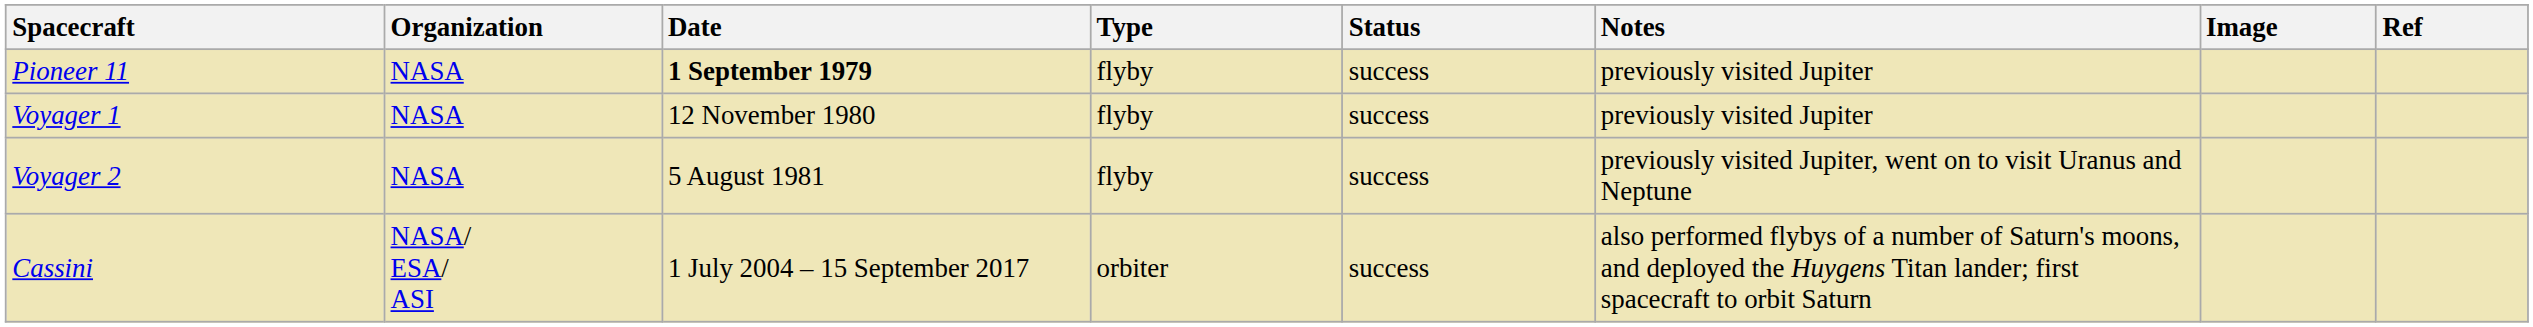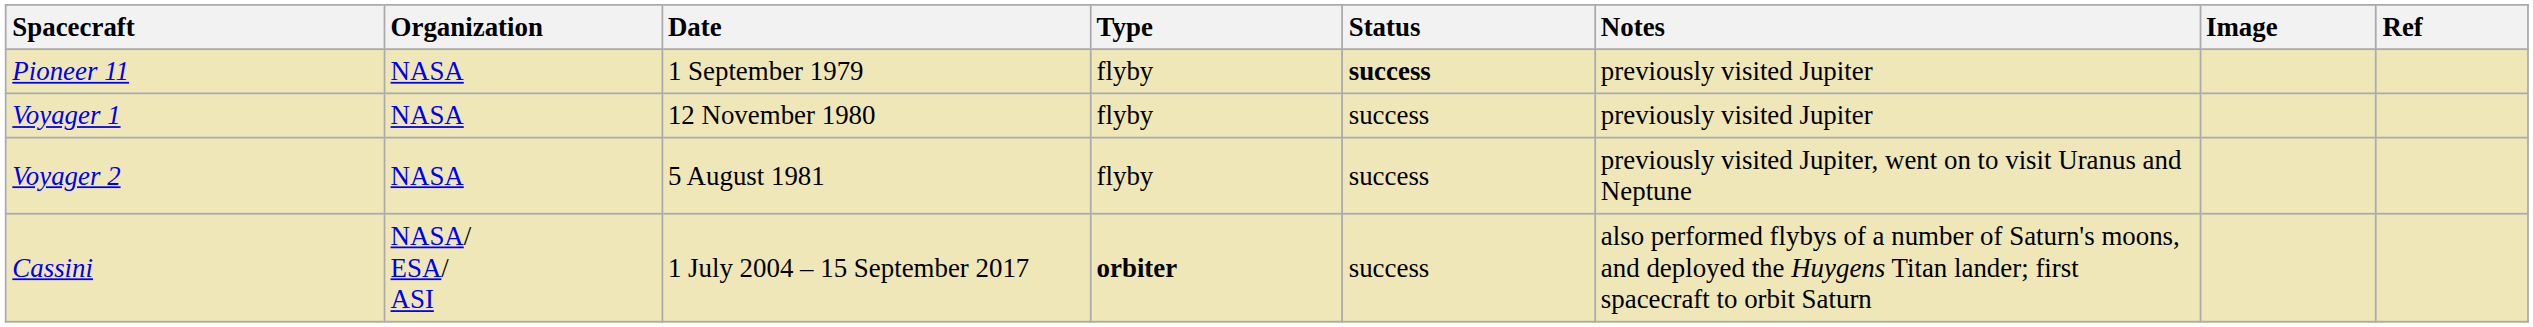(770, 71) bold -> (766, 71) normal
(1389, 71) normal -> (1390, 71) bold
(1132, 268) normal -> (1137, 268) bold
